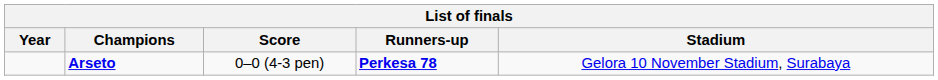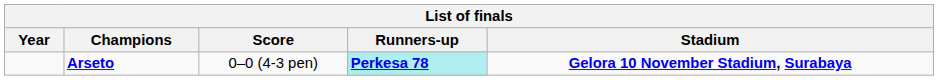(398, 63) no background -> (390, 63) paleturquoise background
(716, 63) normal -> (710, 63) bold
